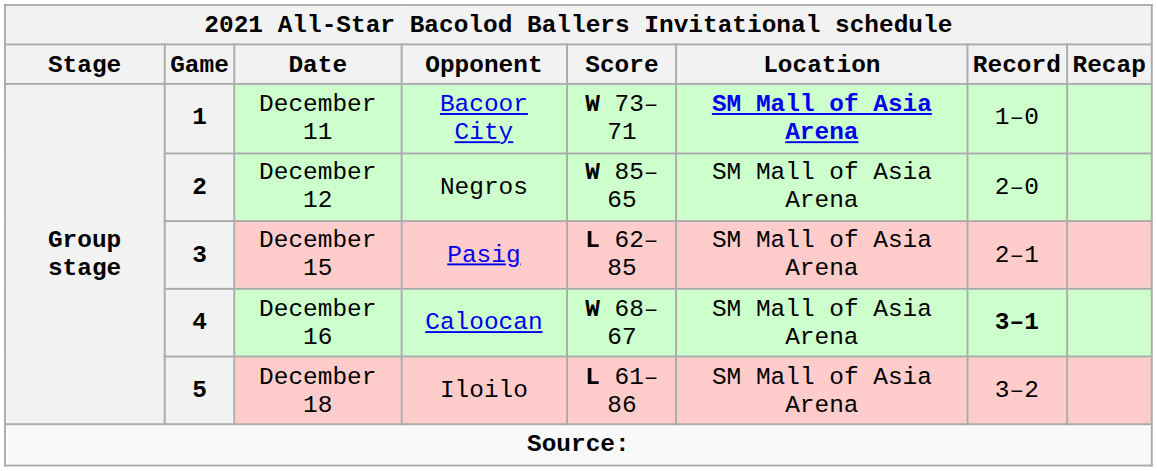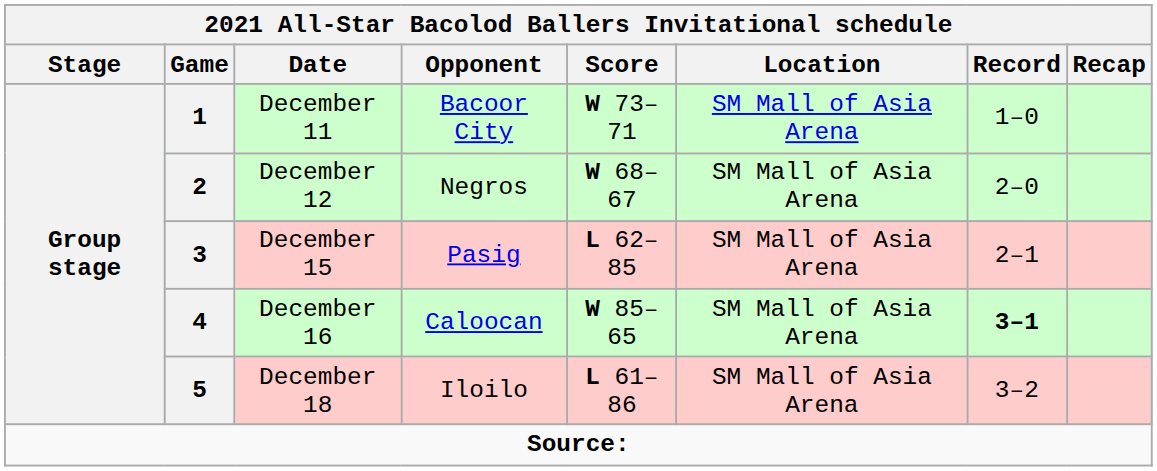(822, 119) bold -> (822, 119) normal
(622, 187) W 85–65 -> (622, 187) W 68–67
(622, 323) W 68–67 -> (622, 323) W 85–65
